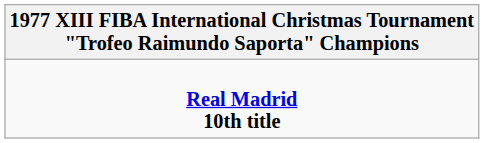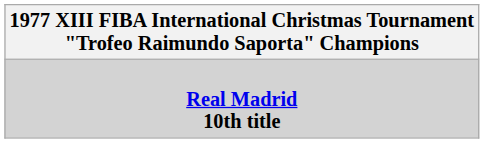(242, 109) no background -> (242, 109) lightgrey background
